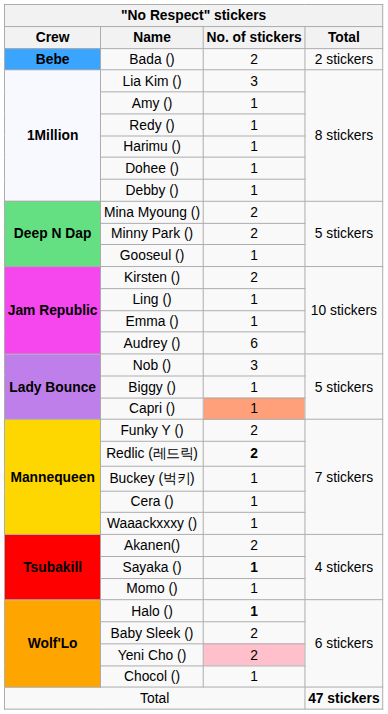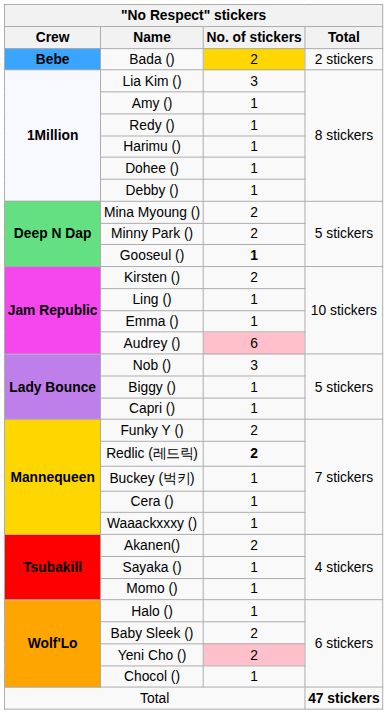(254, 59) no background -> (254, 59) gold background
(254, 256) normal -> (254, 256) bold
(254, 343) no background -> (254, 343) pink background
(254, 409) lightsalmon background -> (254, 409) no background
(254, 568) bold -> (254, 568) normal
(254, 611) bold -> (254, 611) normal
